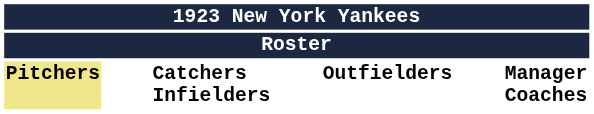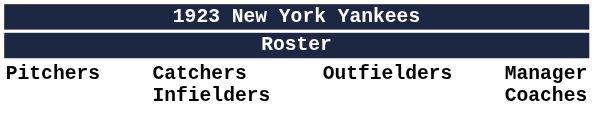(53, 74) khaki background -> (53, 74) no background
